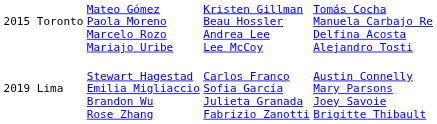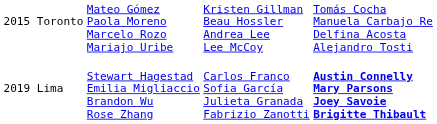(370, 95) normal -> (370, 95) bold
